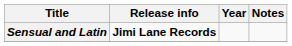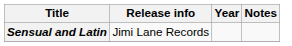(164, 32) bold -> (161, 32) normal
